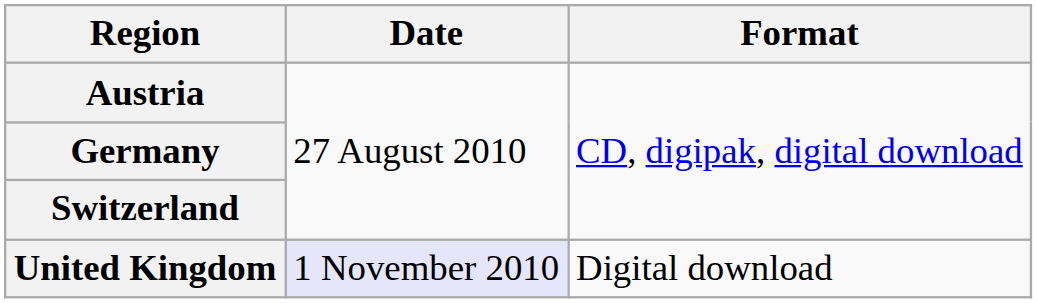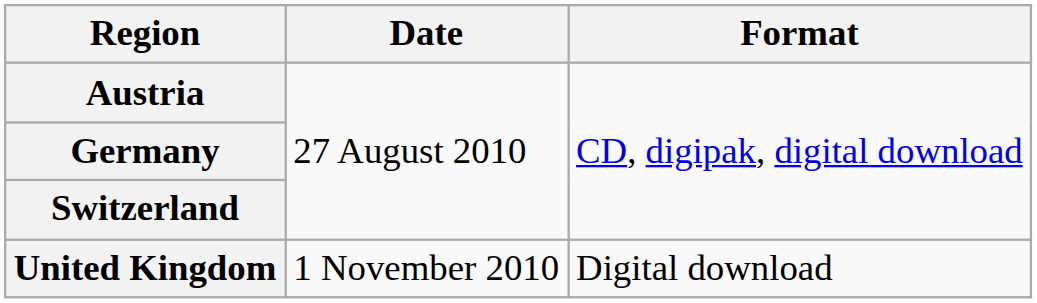(426, 267) lavender background -> (426, 267) no background
